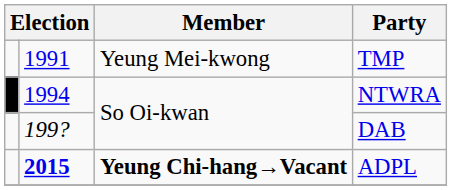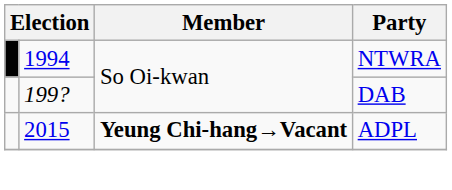- row: (381, 58)
(47, 166) bold -> (47, 130) normal
